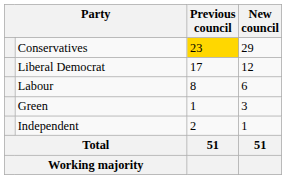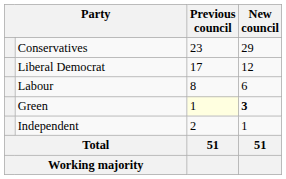(196, 47) gold background -> (196, 47) no background
(193, 106) no background -> (193, 106) lightyellow background
(244, 106) normal -> (244, 106) bold
